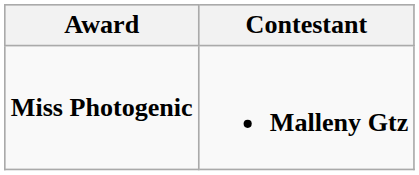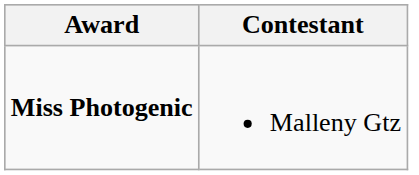(306, 122) bold -> (303, 122) normal
